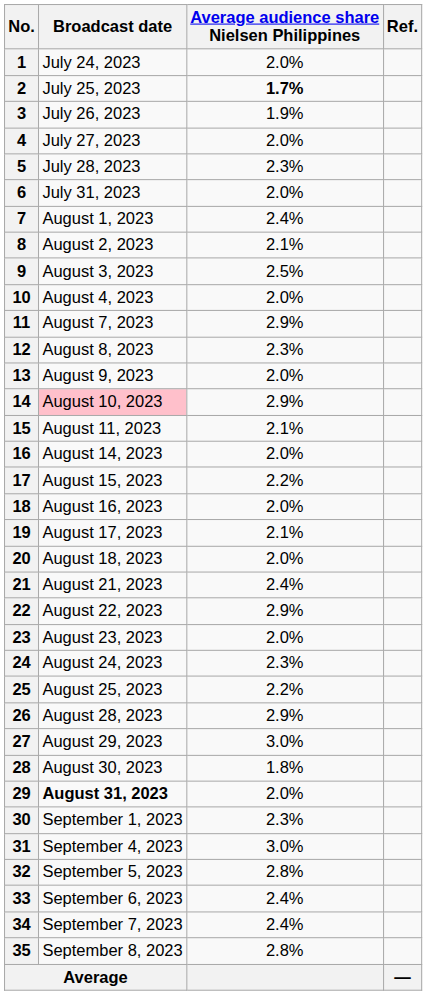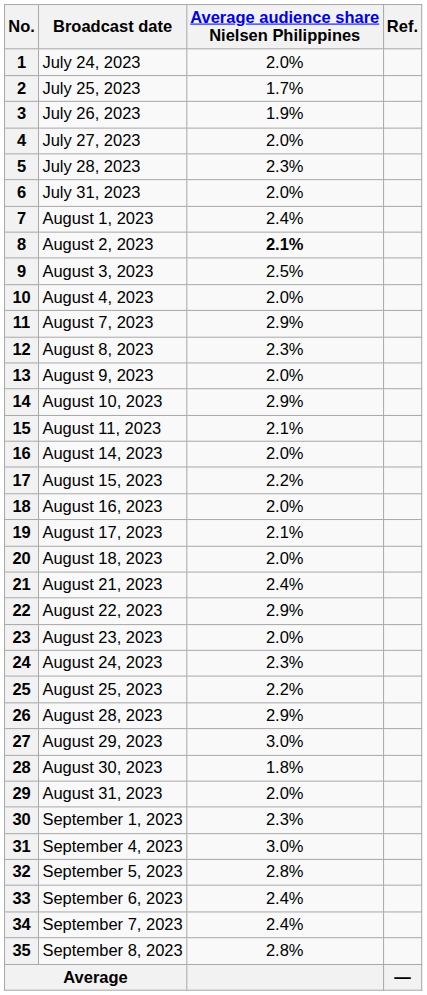(285, 88) bold -> (285, 88) normal
(285, 245) normal -> (285, 245) bold
(102, 402) pink background -> (102, 402) no background
(105, 794) bold -> (102, 794) normal
